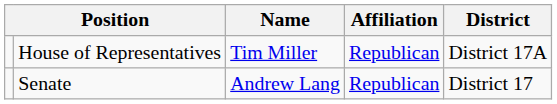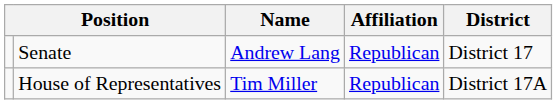rows swapped: (45, 83) <-> (120, 51)
